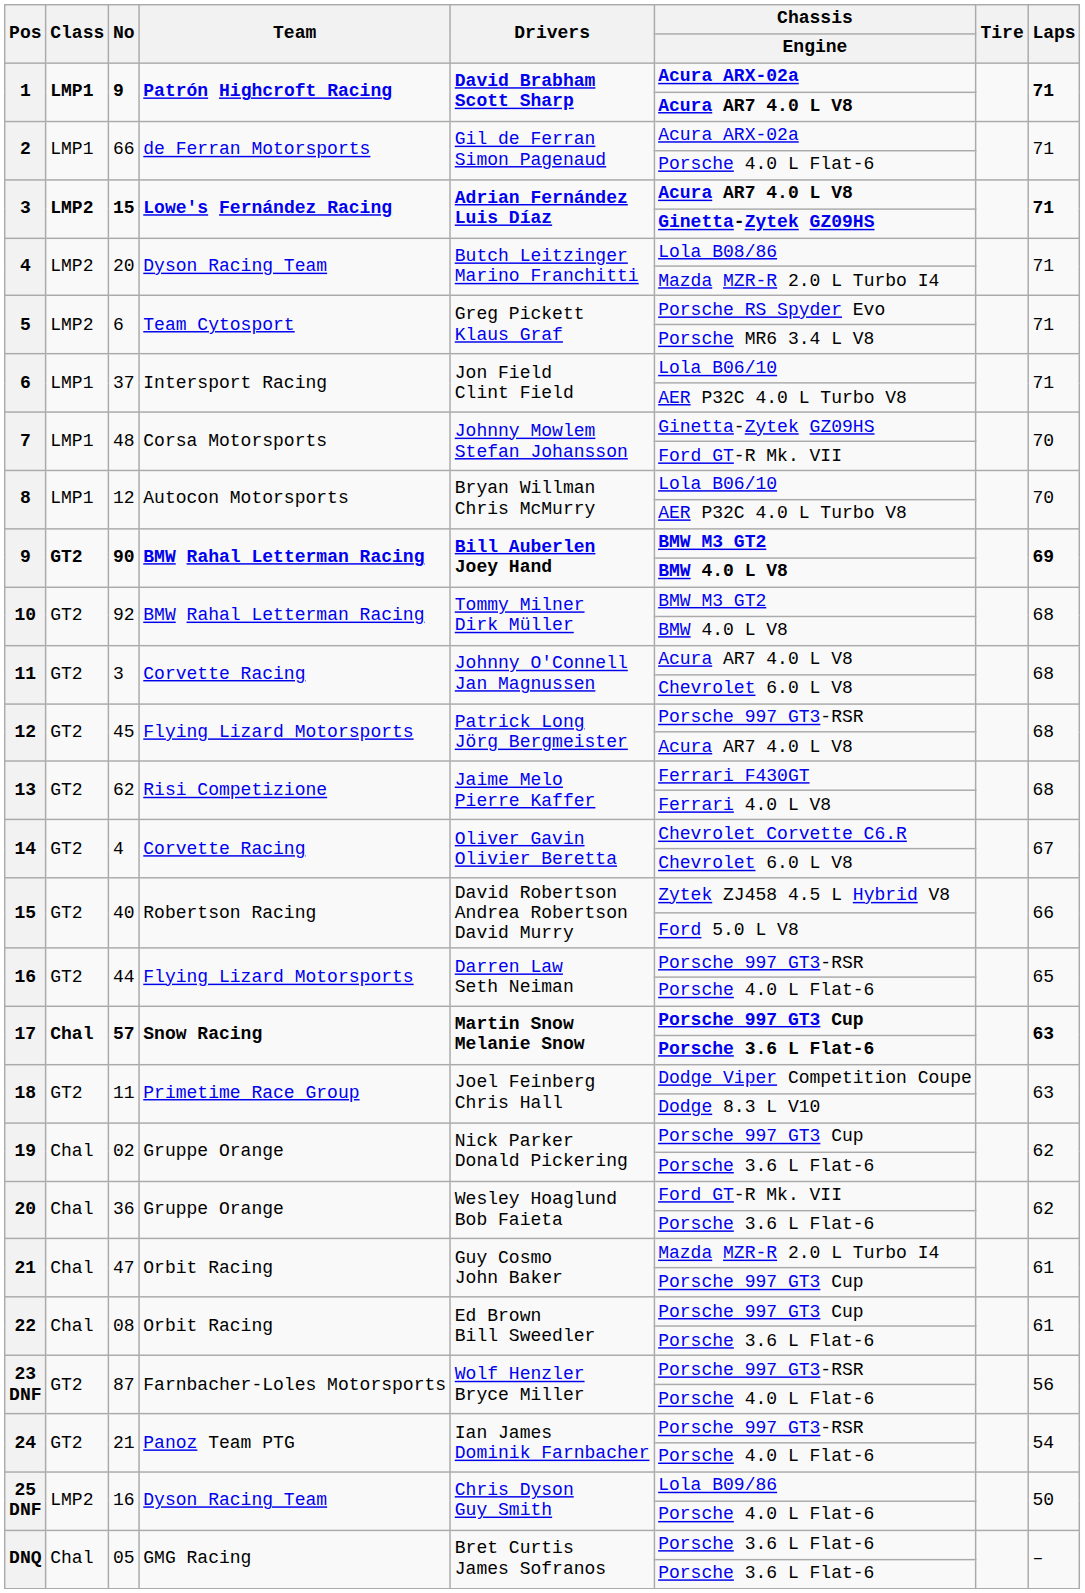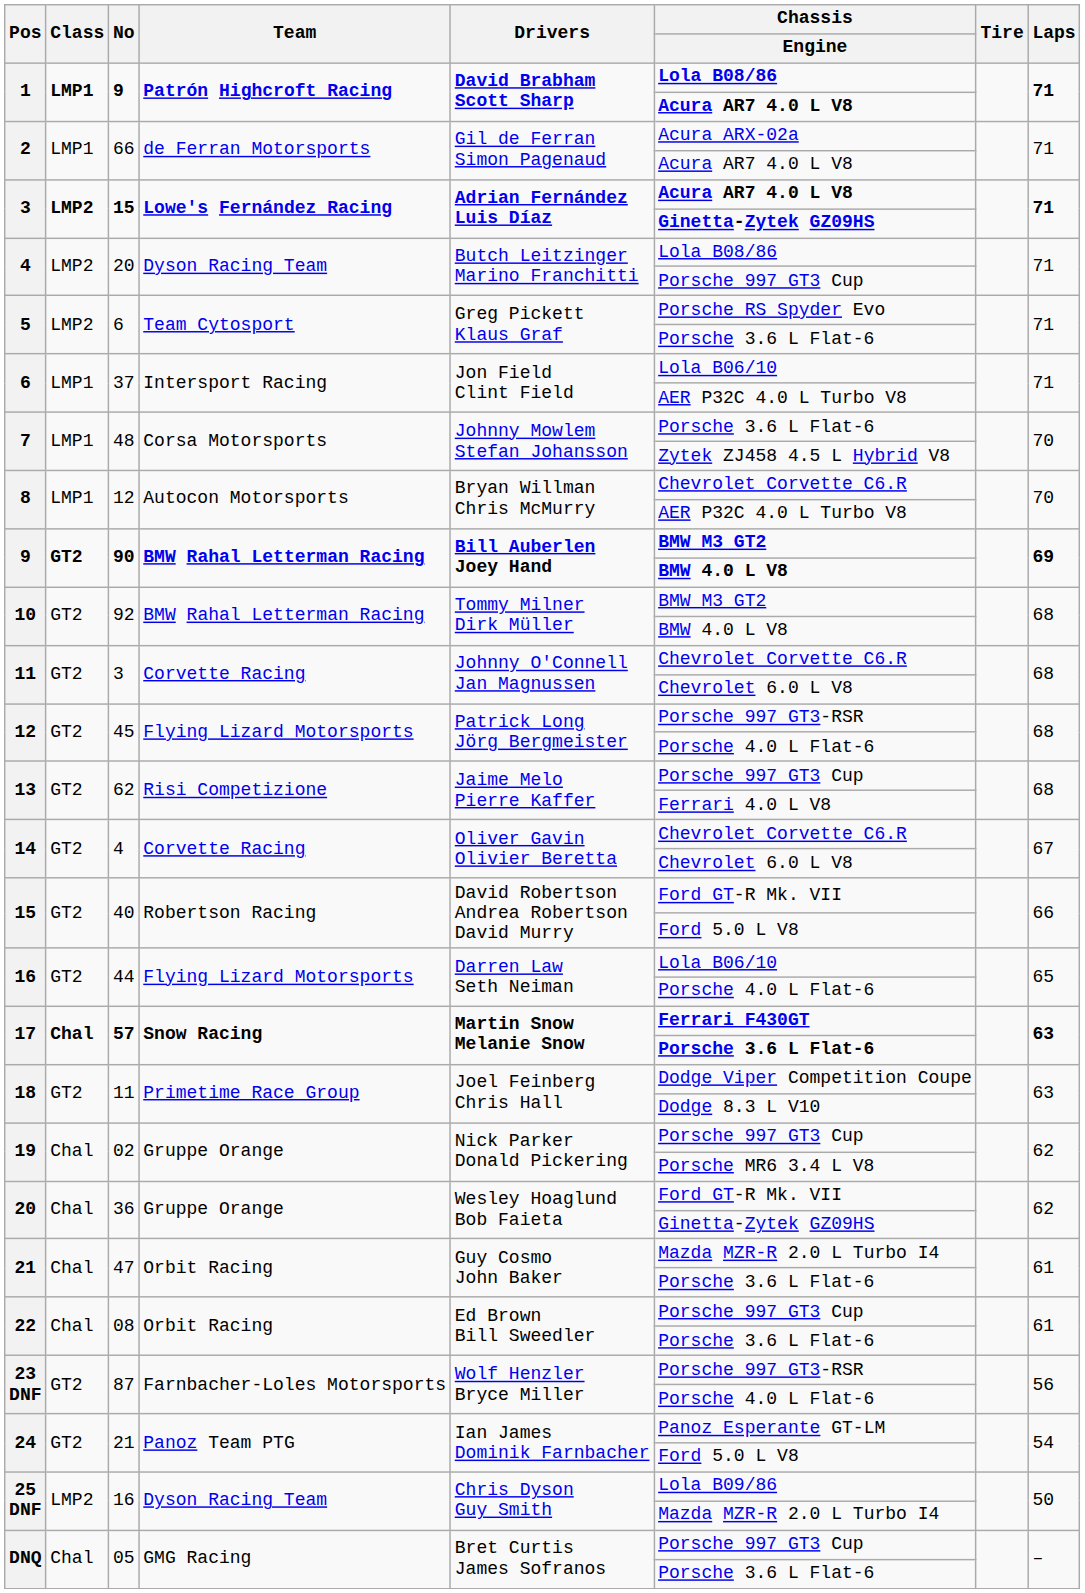(728, 78) Acura ARX-02a -> (718, 78) Lola B08/86
(766, 165) Porsche 4.0 L Flat-6 -> (755, 165) Acura AR7 4.0 L V8
(799, 282) Mazda MZR-R 2.0 L Turbo I4 -> (761, 282) Porsche 997 GT3 Cup
(766, 340) Porsche MR6 3.4 L V8 -> (766, 340) Porsche 3.6 L Flat-6
(766, 427) Ginetta-Zytek GZ09HS -> (766, 427) Porsche 3.6 L Flat-6
(750, 456) Ford GT-R Mk. VII -> (804, 456) Zytek ZJ458 4.5 L Hybrid V8
(718, 485) Lola B06/10 -> (782, 485) Chevrolet Corvette C6.R
(755, 660) Acura AR7 4.0 L V8 -> (782, 660) Chevrolet Corvette C6.R
(755, 747) Acura AR7 4.0 L V8 -> (766, 747) Porsche 4.0 L Flat-6
(734, 776) Ferrari F430GT -> (761, 776) Porsche 997 GT3 Cup
(804, 896) Zytek ZJ458 4.5 L Hybrid V8 -> (750, 896) Ford GT-R Mk. VII
(761, 963) Porsche 997 GT3-RSR -> (718, 963) Lola B06/10
(761, 1021) Porsche 997 GT3 Cup -> (734, 1021) Ferrari F430GT
(766, 1167) Porsche 3.6 L Flat-6 -> (766, 1167) Porsche MR6 3.4 L V8
(766, 1225) Porsche 3.6 L Flat-6 -> (766, 1225) Ginetta-Zytek GZ09HS
(761, 1283) Porsche 997 GT3 Cup -> (766, 1283) Porsche 3.6 L Flat-6
(761, 1429) Porsche 997 GT3-RSR -> (772, 1429) Panoz Esperante GT-LM
(766, 1458) Porsche 4.0 L Flat-6 -> (728, 1458) Ford 5.0 L V8
(766, 1516) Porsche 4.0 L Flat-6 -> (799, 1516) Mazda MZR-R 2.0 L Turbo I4
(766, 1545) Porsche 3.6 L Flat-6 -> (761, 1545) Porsche 997 GT3 Cup
